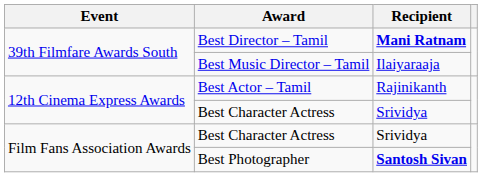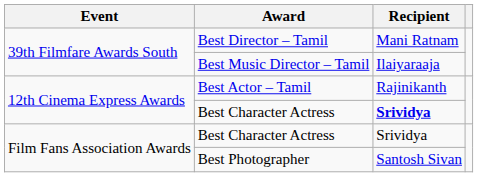(421, 40) bold -> (417, 40) normal
(402, 111) normal -> (403, 111) bold
(422, 159) bold -> (419, 159) normal
